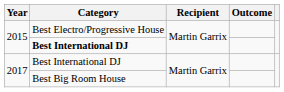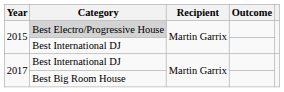(98, 29) no background -> (98, 29) lightgrey background
(80, 45) bold -> (77, 45) normal
